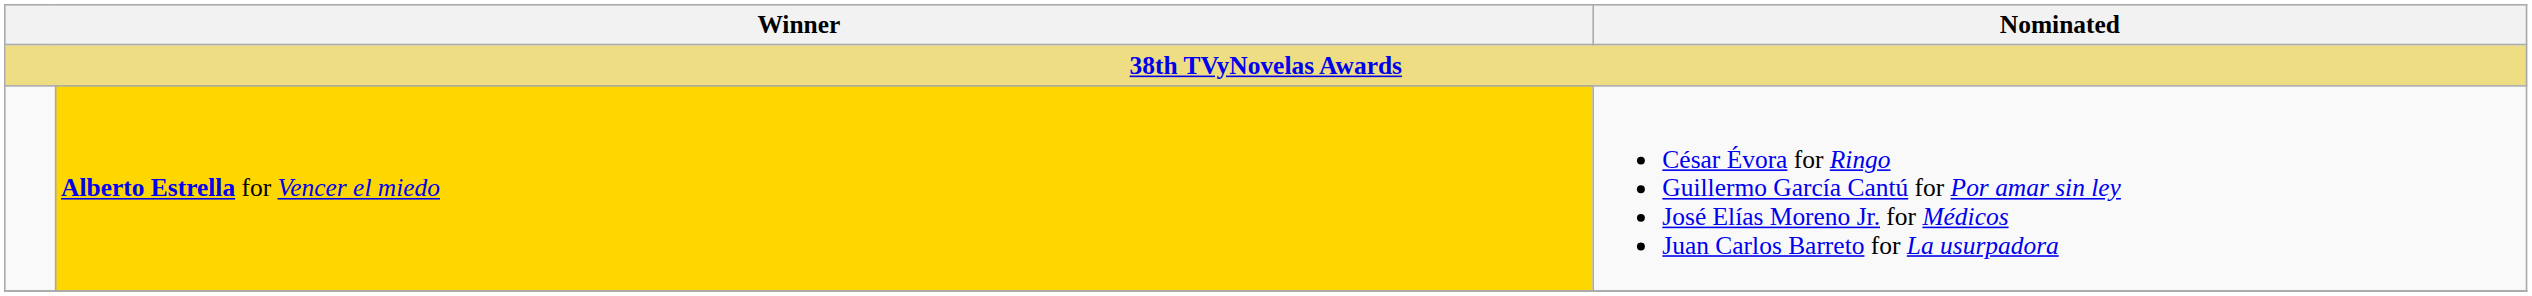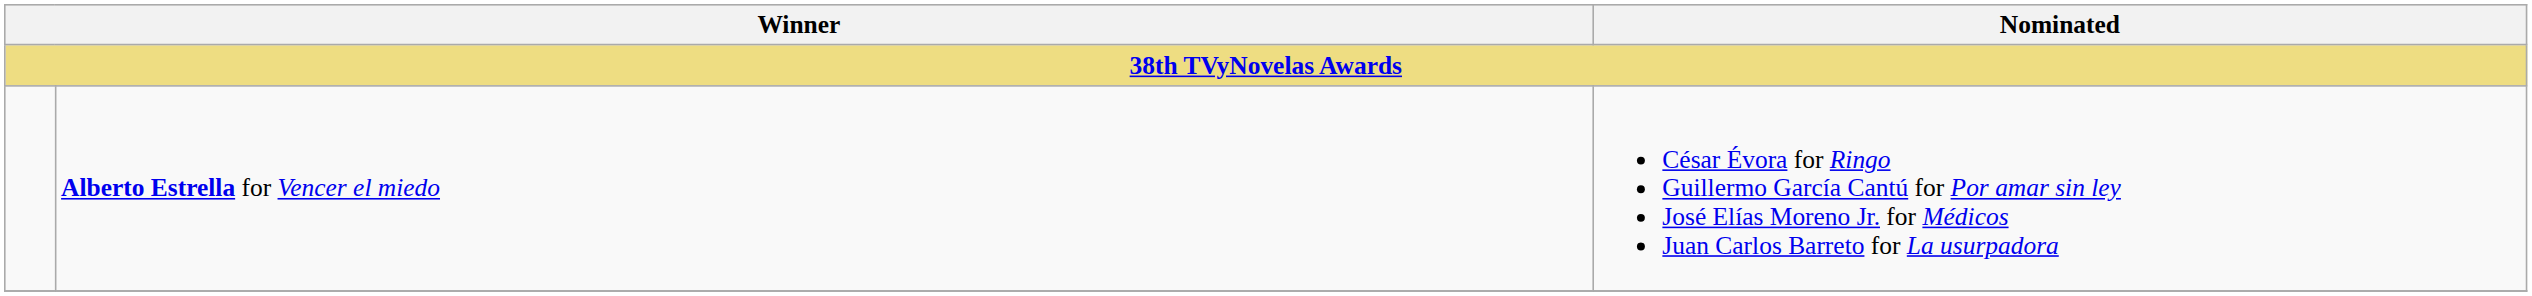(251, 188) gold background -> (251, 188) no background
